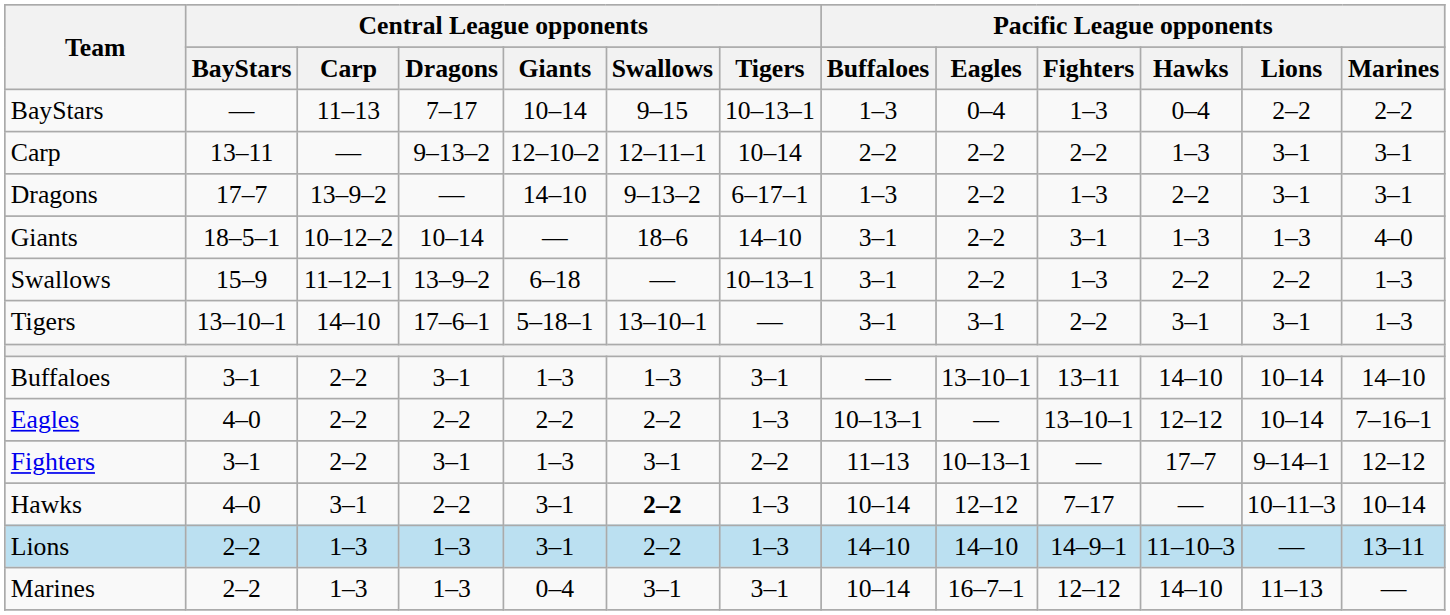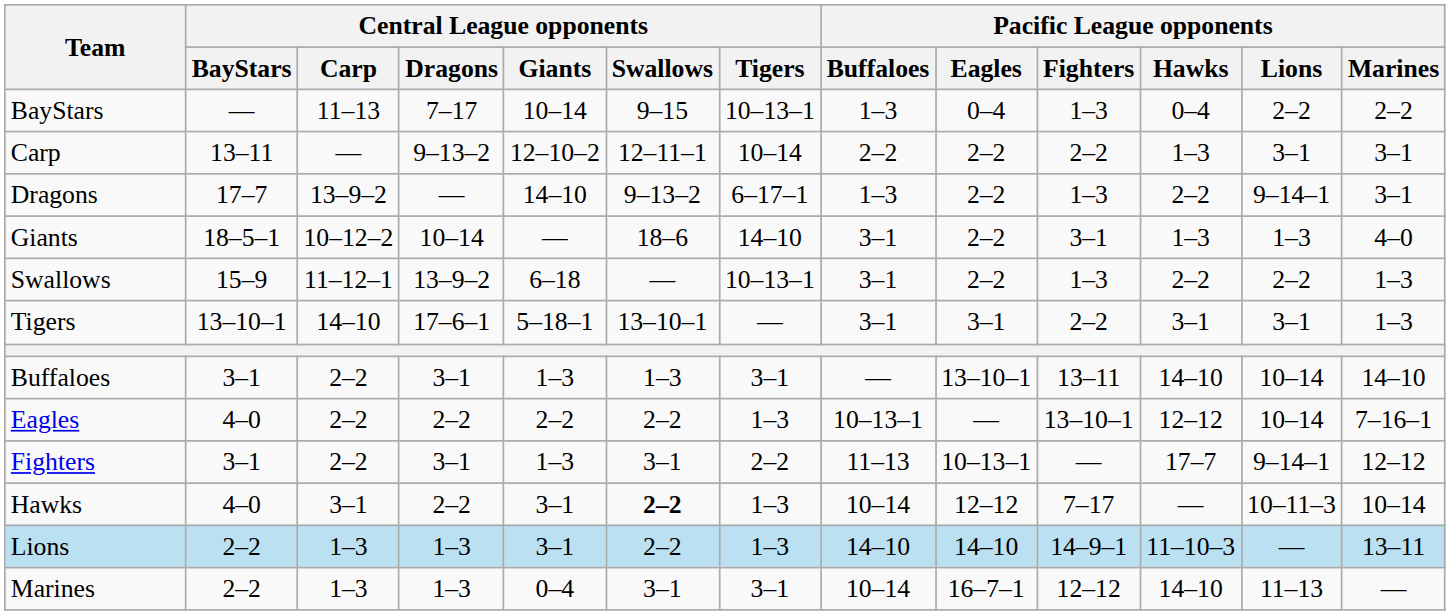(1292, 195) 3–1 -> (1292, 195) 9–14–1
